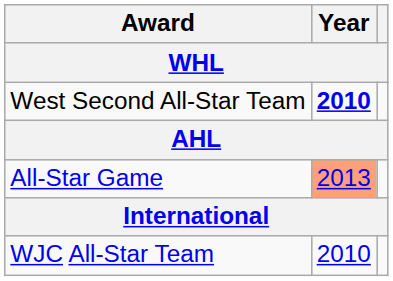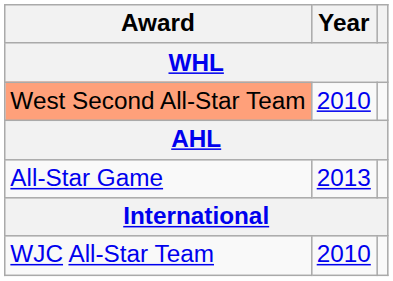(158, 100) no background -> (158, 100) lightsalmon background
(344, 100) bold -> (344, 100) normal
(344, 178) lightsalmon background -> (344, 178) no background
